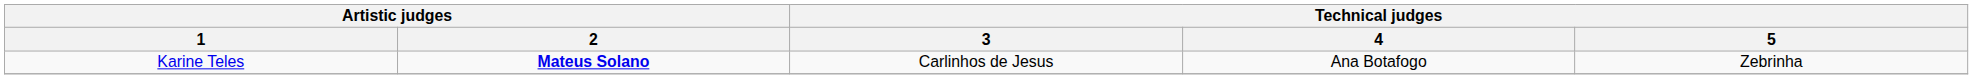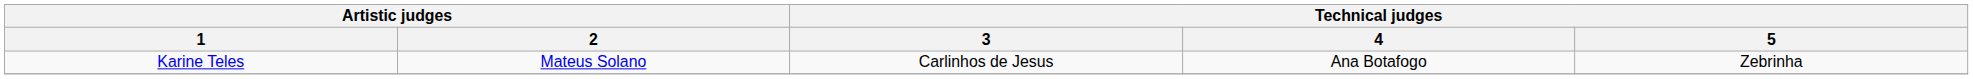(593, 62) bold -> (593, 62) normal
